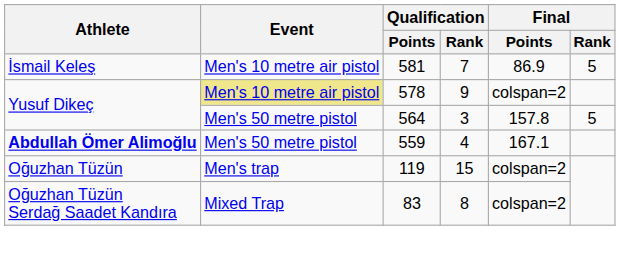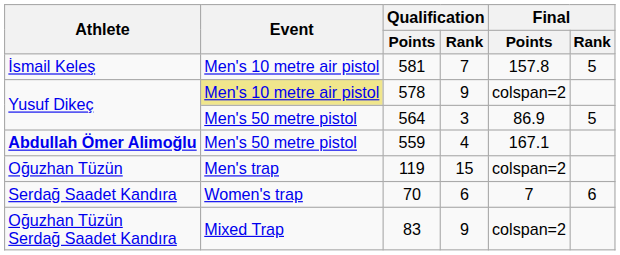(529, 67) 86.9 -> (529, 67) 157.8
(529, 118) 157.8 -> (529, 118) 86.9
+ row: (412, 195)
(464, 204) 8 -> (464, 229) 9
